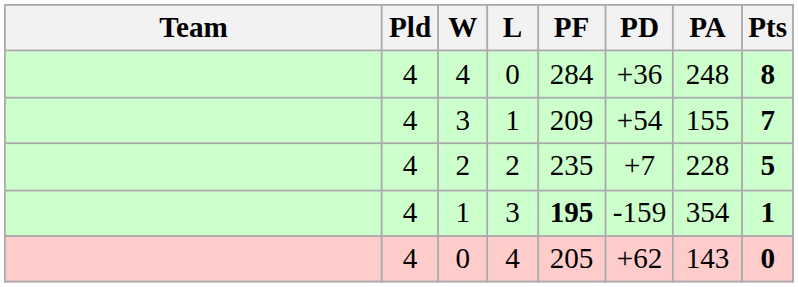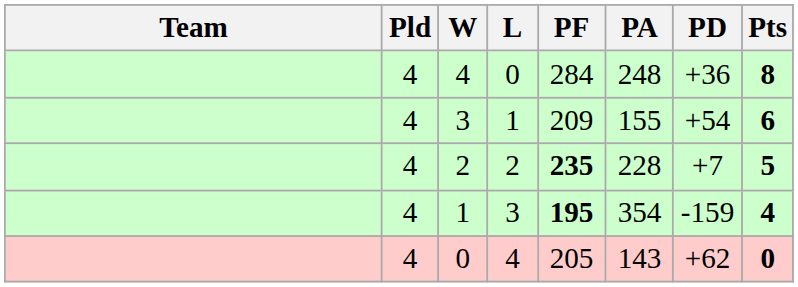columns swapped: (708, 27) <-> (640, 27)
(768, 119) 7 -> (768, 119) 6
(571, 166) normal -> (571, 166) bold
(768, 212) 1 -> (768, 212) 4
